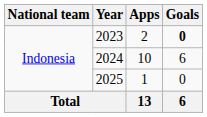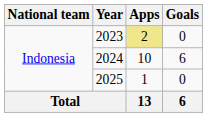(144, 36) no background -> (144, 36) khaki background
(182, 36) bold -> (182, 36) normal
